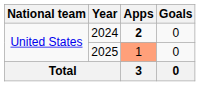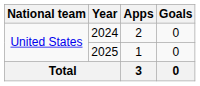(139, 33) bold -> (139, 33) normal
(139, 52) lightsalmon background -> (139, 52) no background
